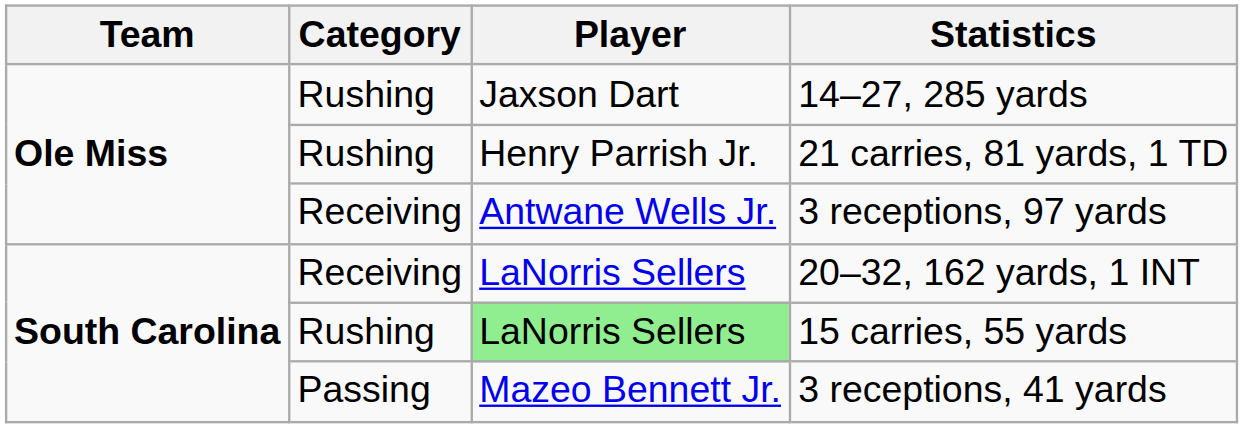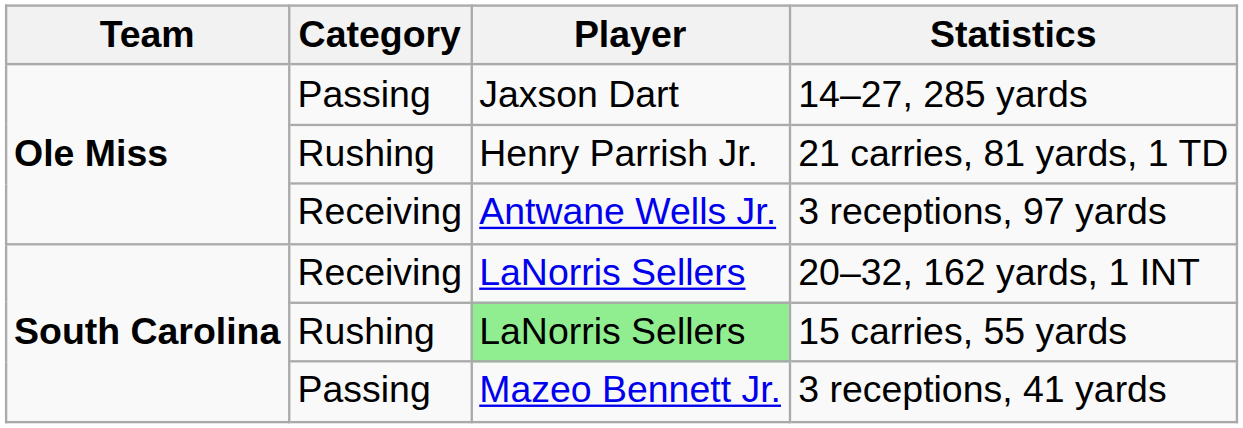(366, 94) Rushing -> (364, 94) Passing
